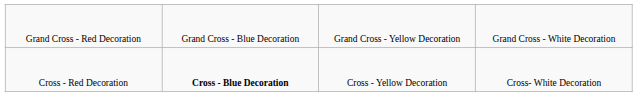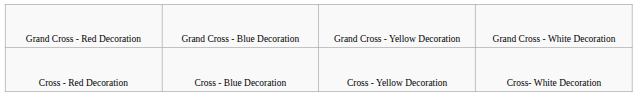(240, 82) bold -> (240, 83) normal
